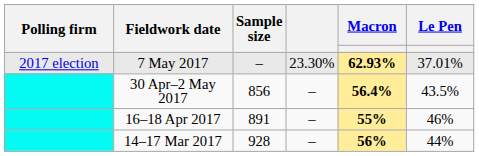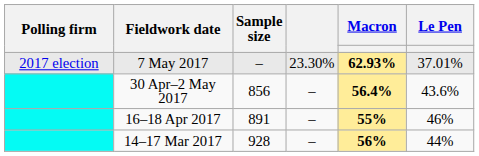(440, 91) 43.5% -> (440, 91) 43.6%
